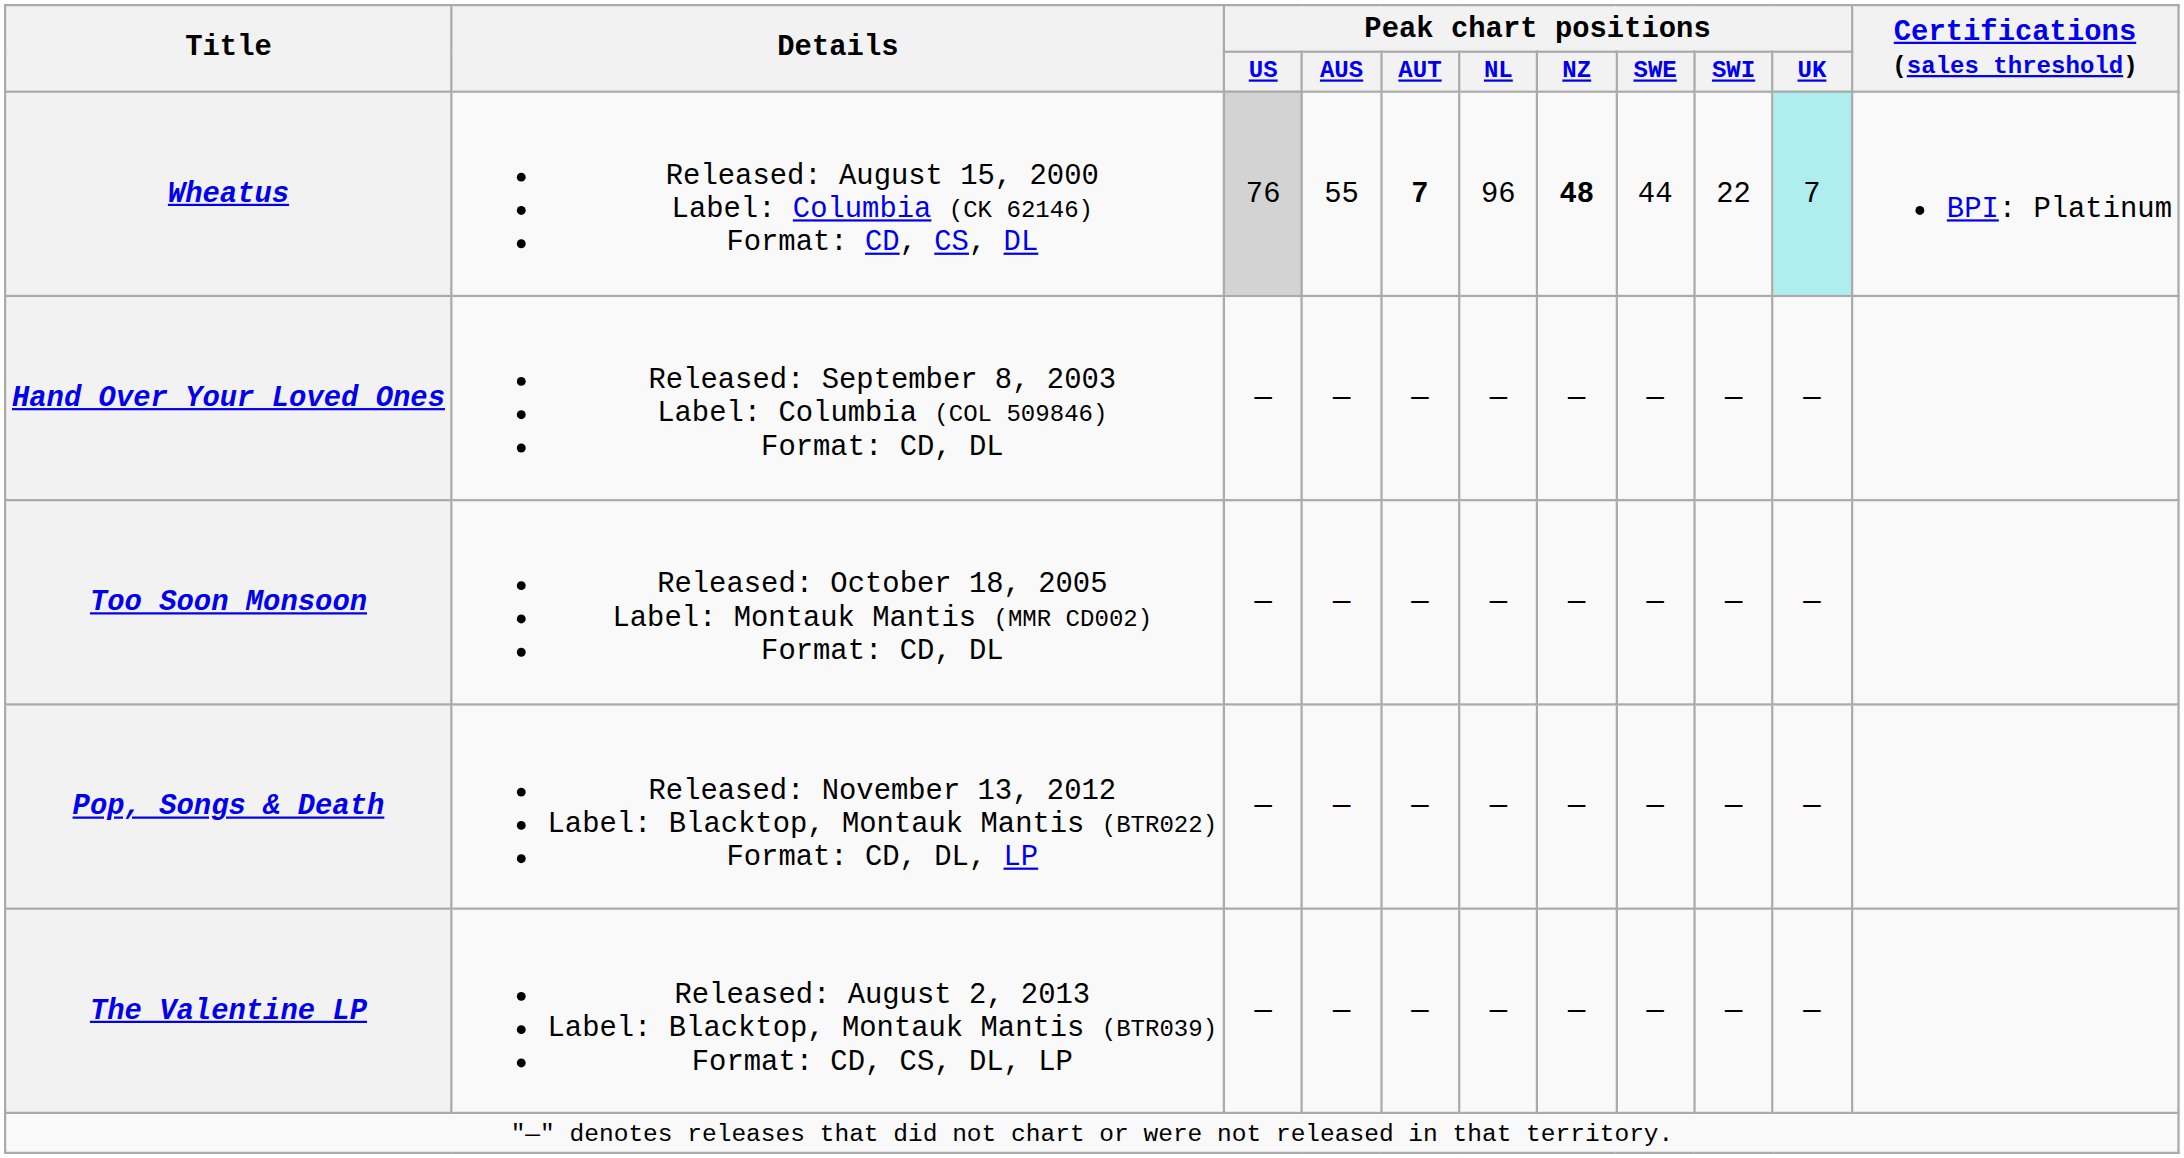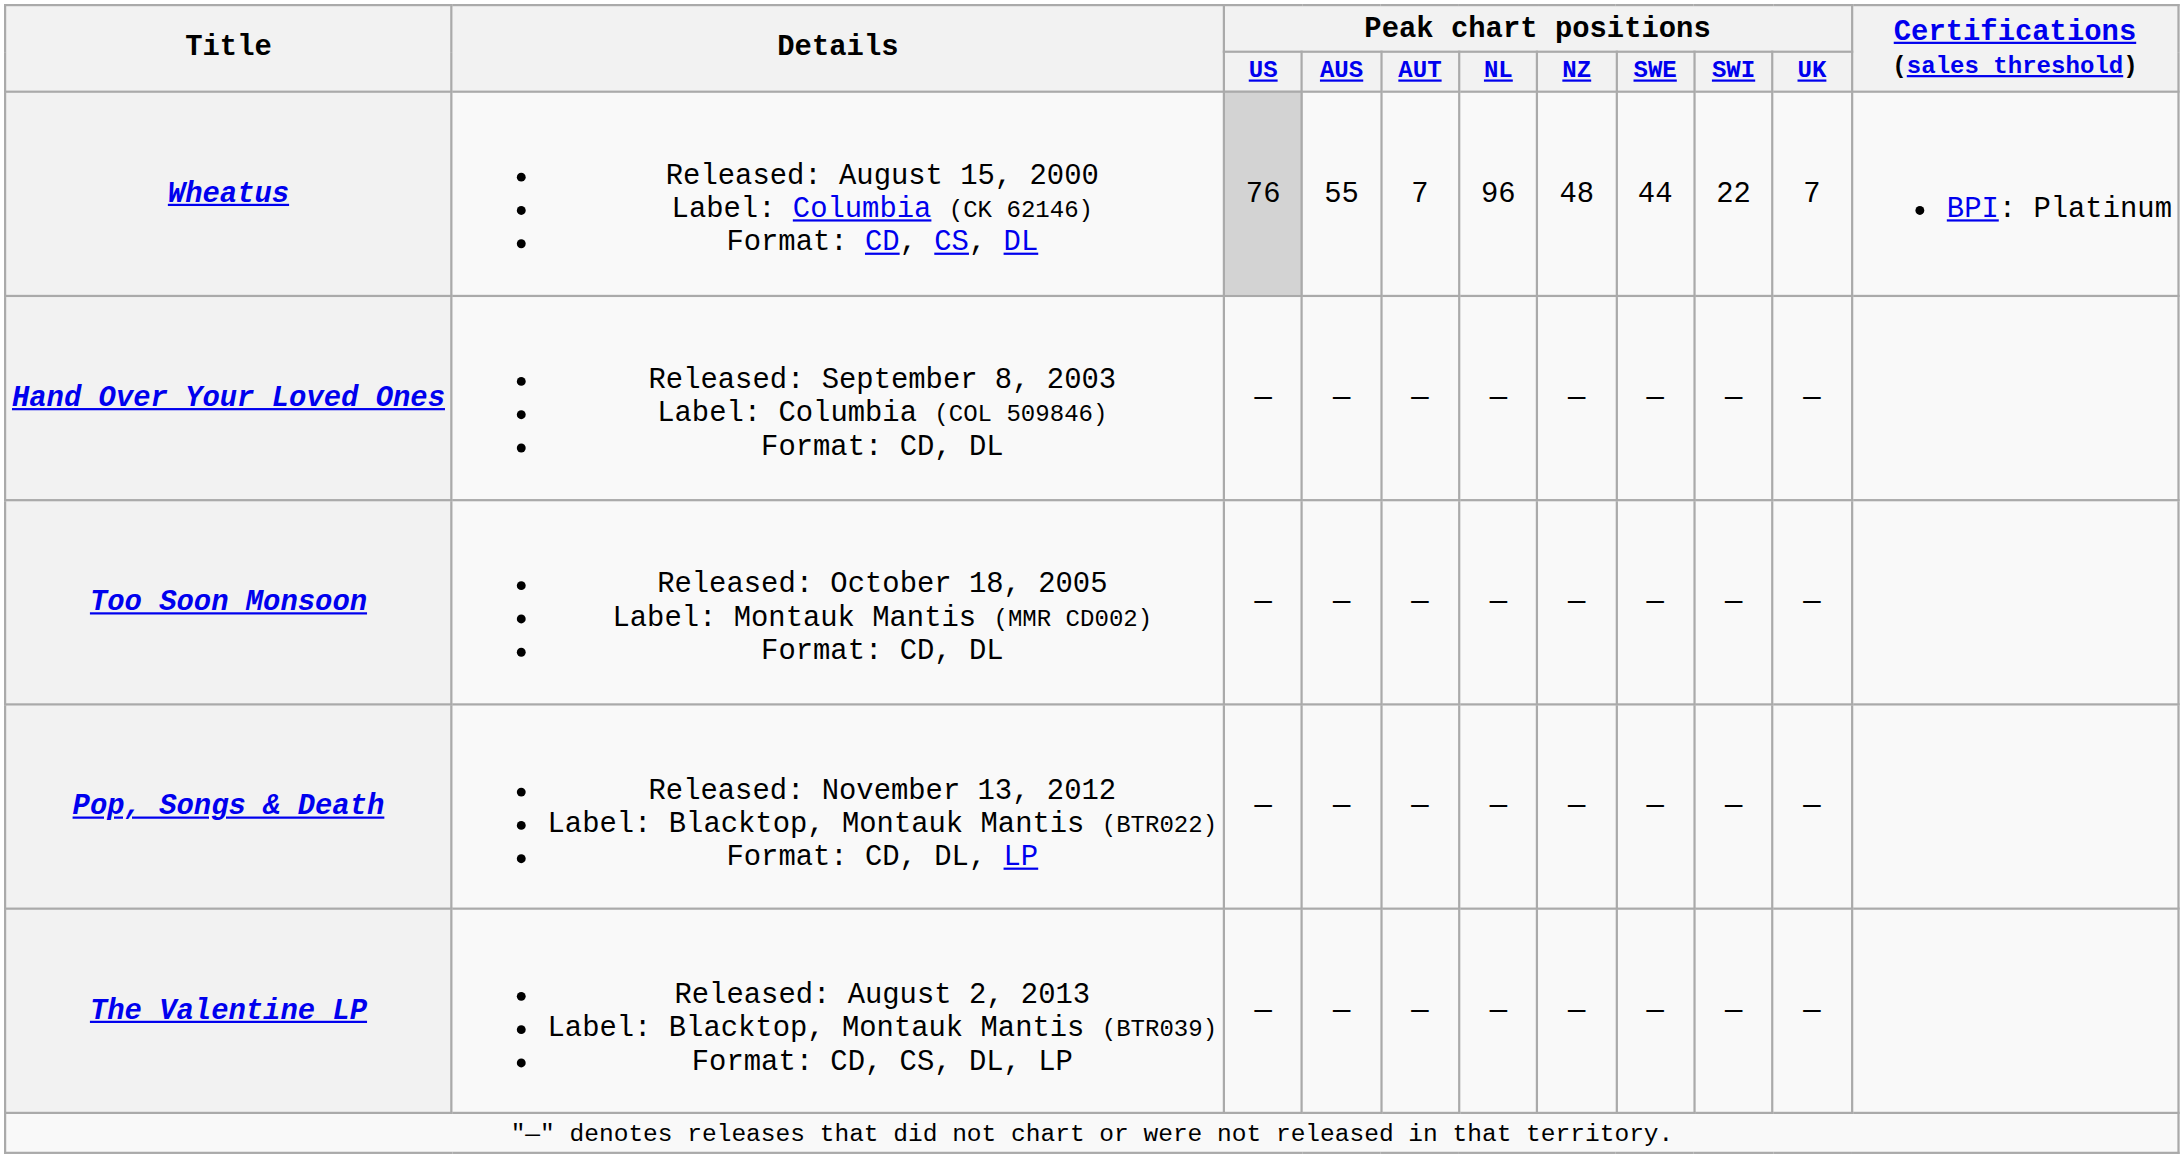(1420, 193) bold -> (1420, 193) normal
(1577, 193) bold -> (1577, 193) normal
(1812, 193) paleturquoise background -> (1812, 193) no background
